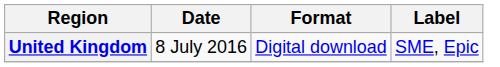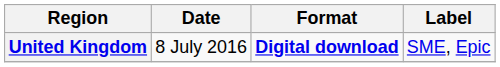(321, 47) normal -> (327, 47) bold
